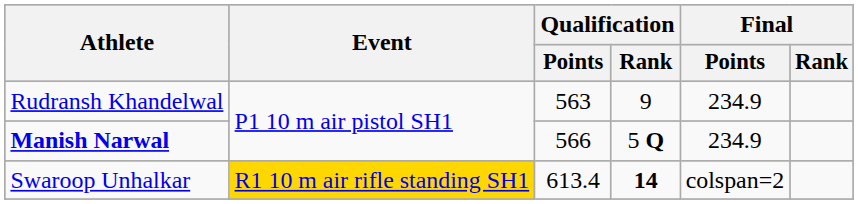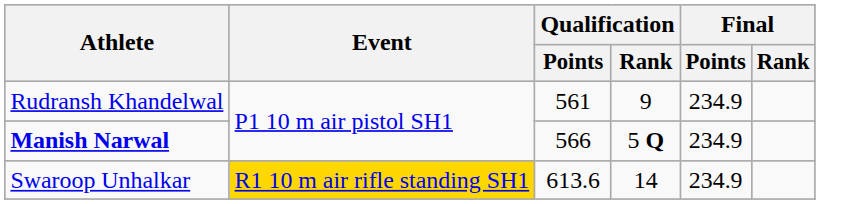(573, 101) 563 -> (573, 101) 561
(573, 180) 613.4 -> (573, 180) 613.6
(646, 180) bold -> (646, 180) normal
(735, 180) colspan=2 -> (716, 180) 234.9
